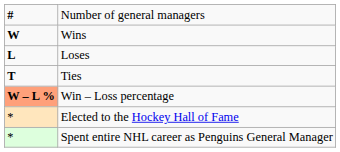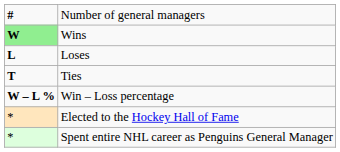(14, 35) no background -> (14, 35) lightgreen background
(31, 96) lightsalmon background -> (31, 96) no background
